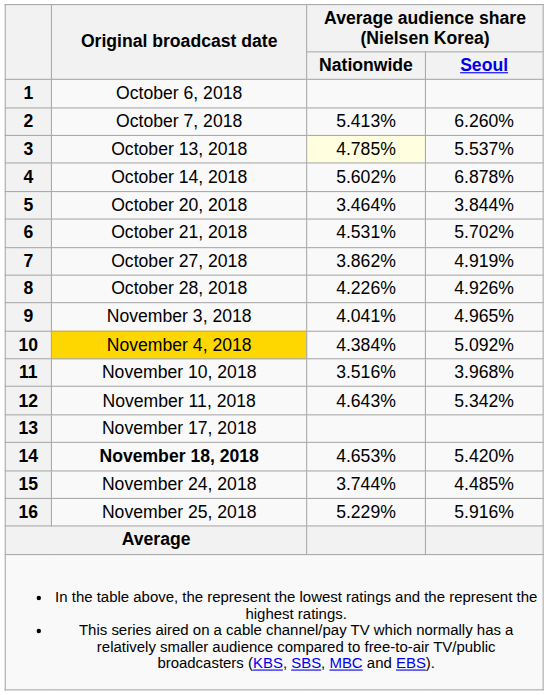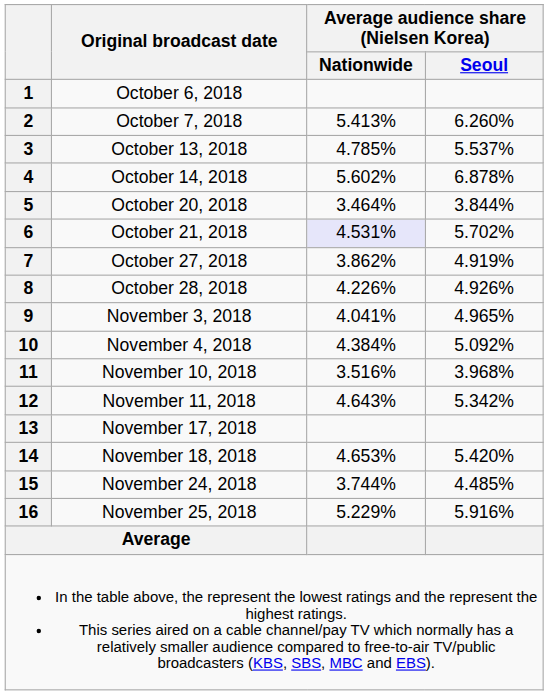(366, 149) lightyellow background -> (366, 149) no background
(366, 233) no background -> (366, 233) lavender background
(179, 344) gold background -> (179, 344) no background
(179, 456) bold -> (179, 456) normal
